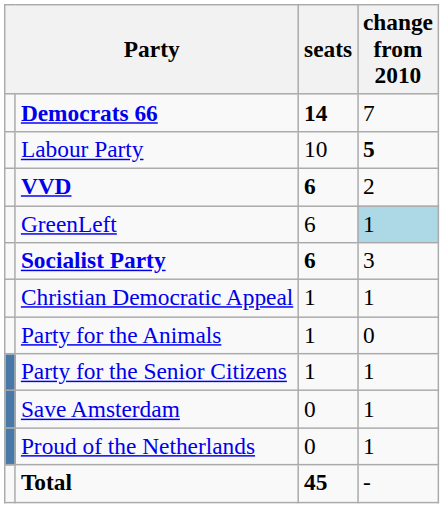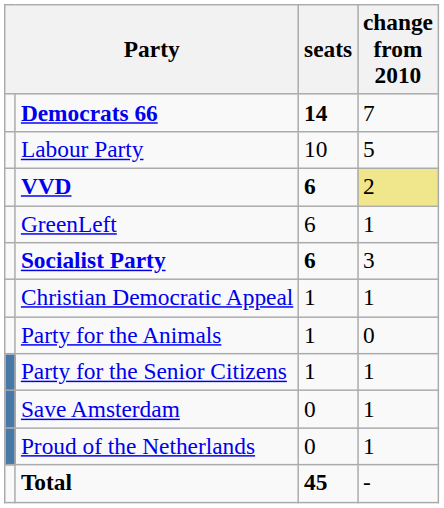(369, 149) bold -> (369, 149) normal
(369, 186) no background -> (369, 186) khaki background
(369, 223) lightblue background -> (369, 223) no background
